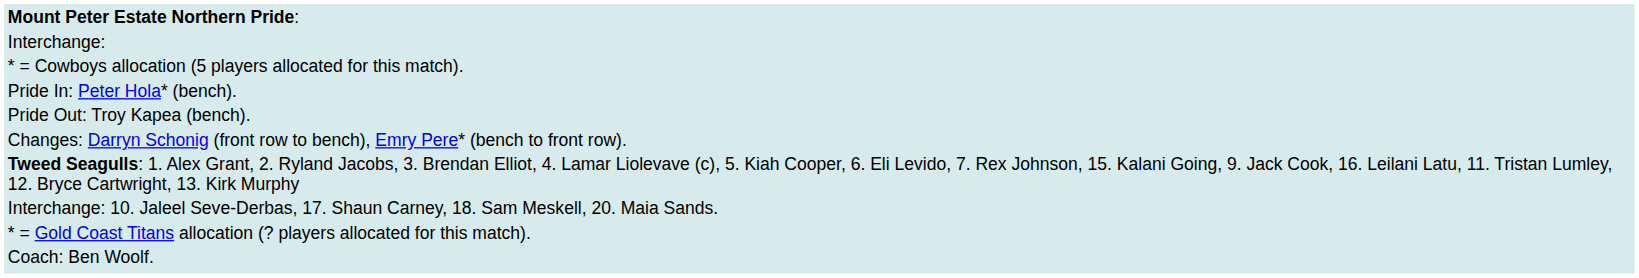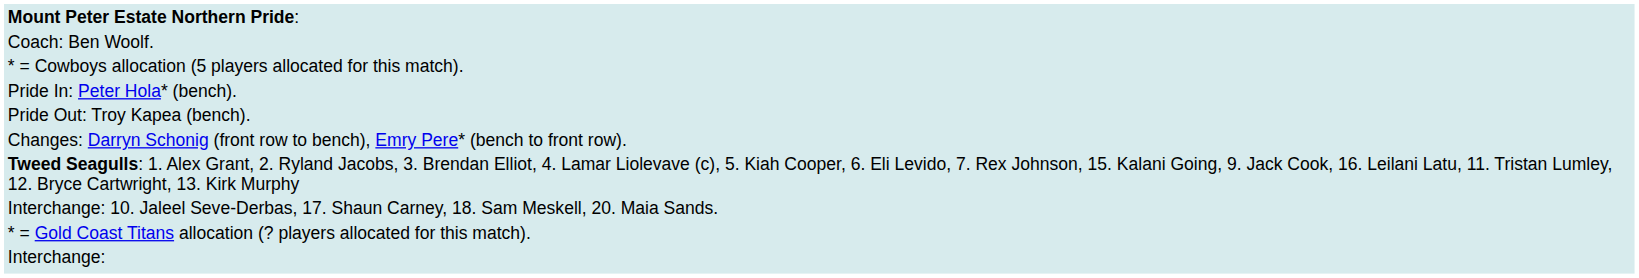(57, 42) Interchange: -> (81, 42) Coach: Ben Woolf.
(81, 257) Coach: Ben Woolf. -> (57, 257) Interchange:
